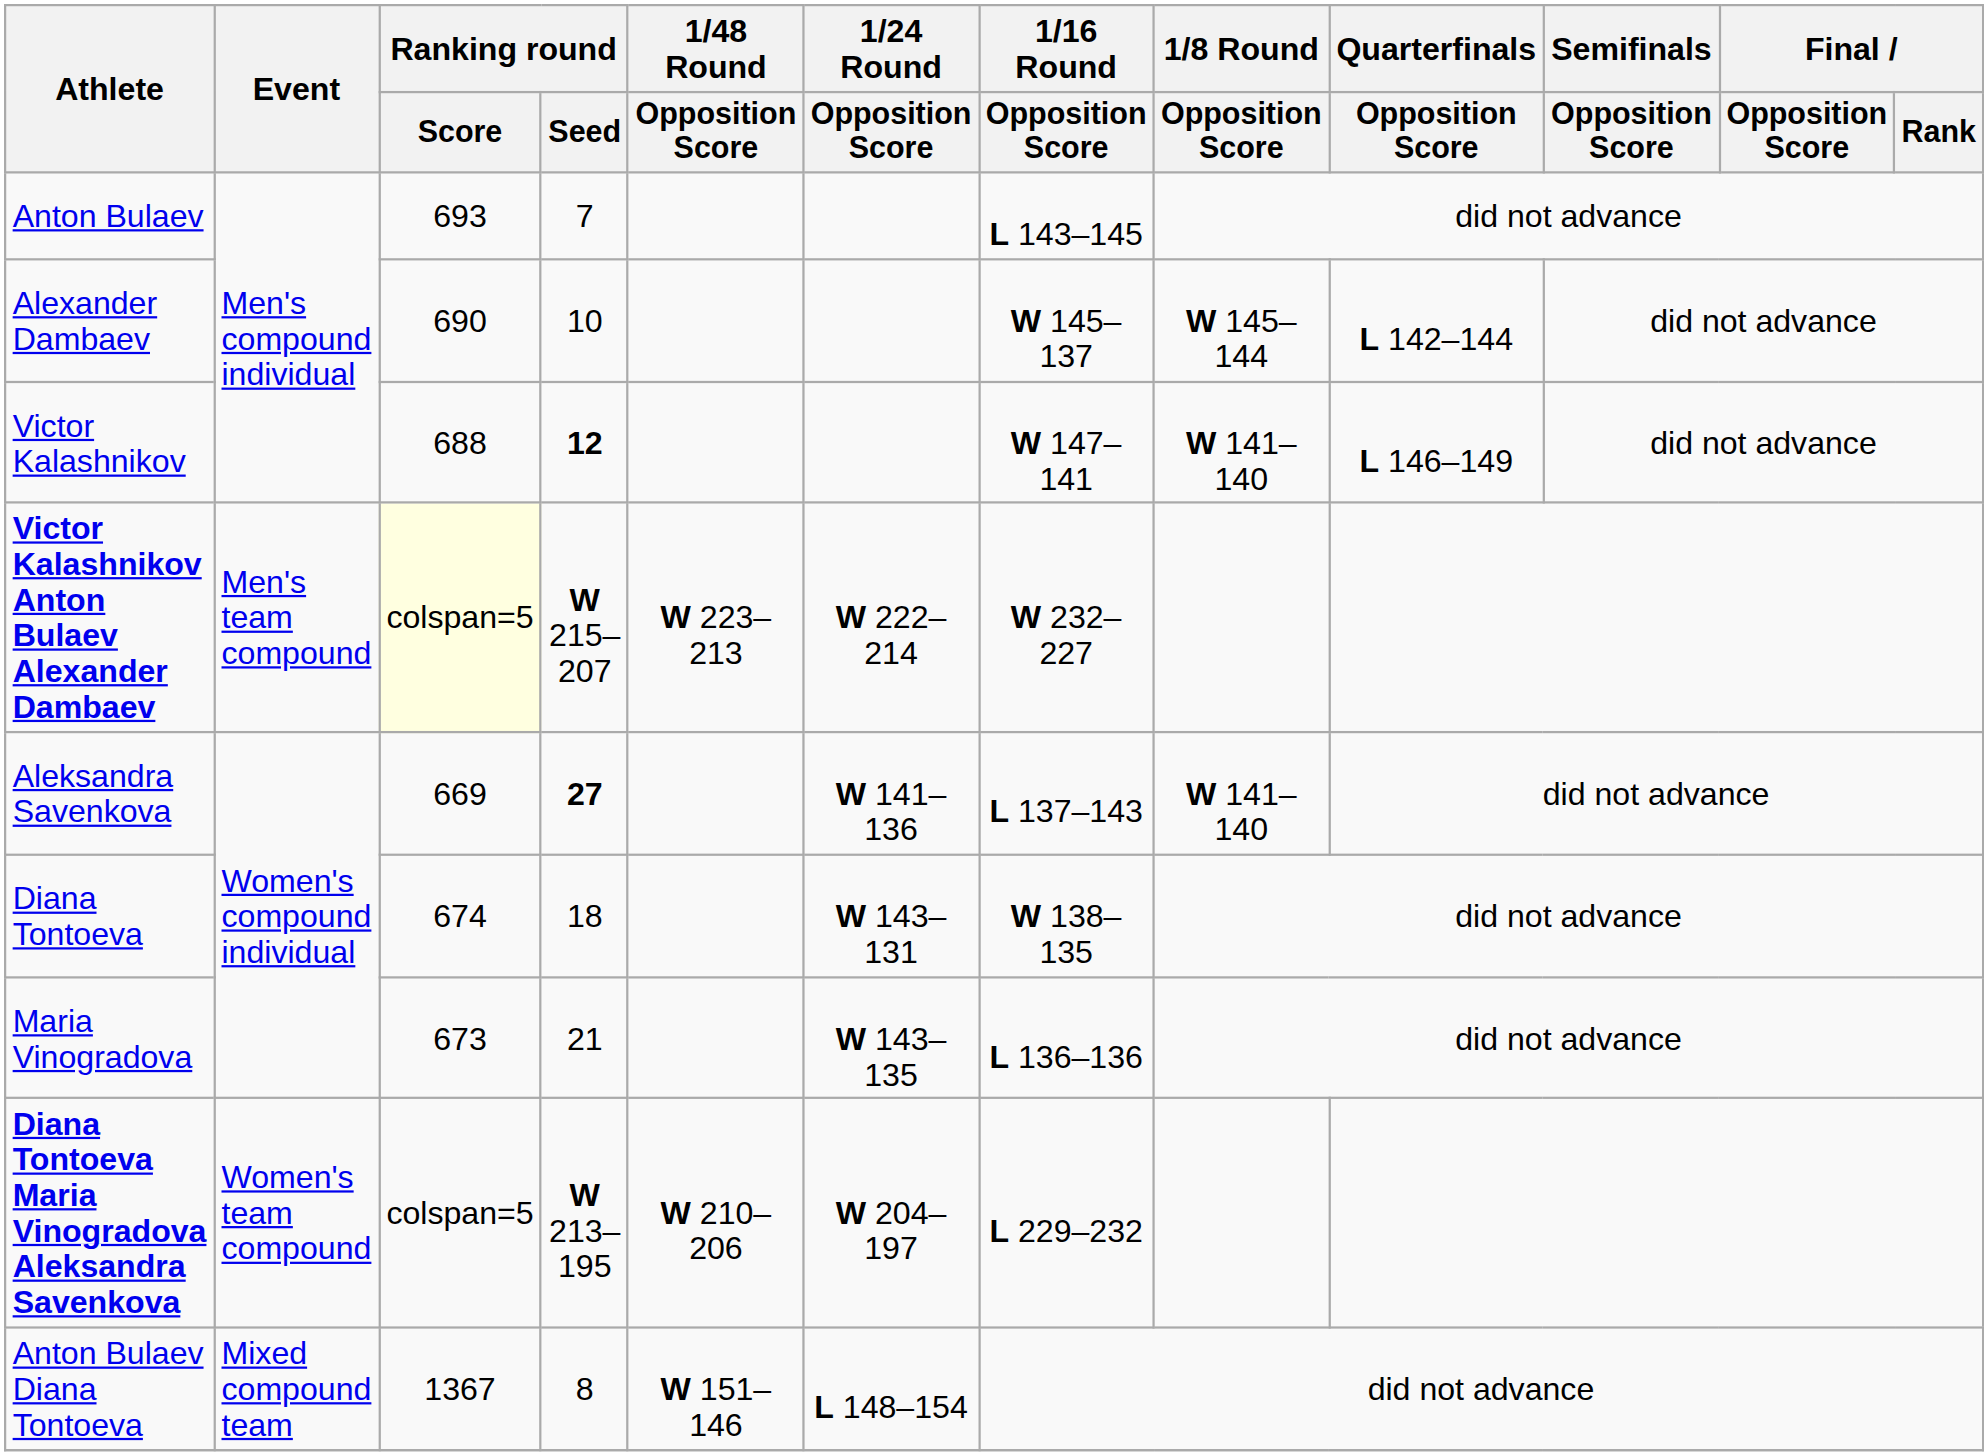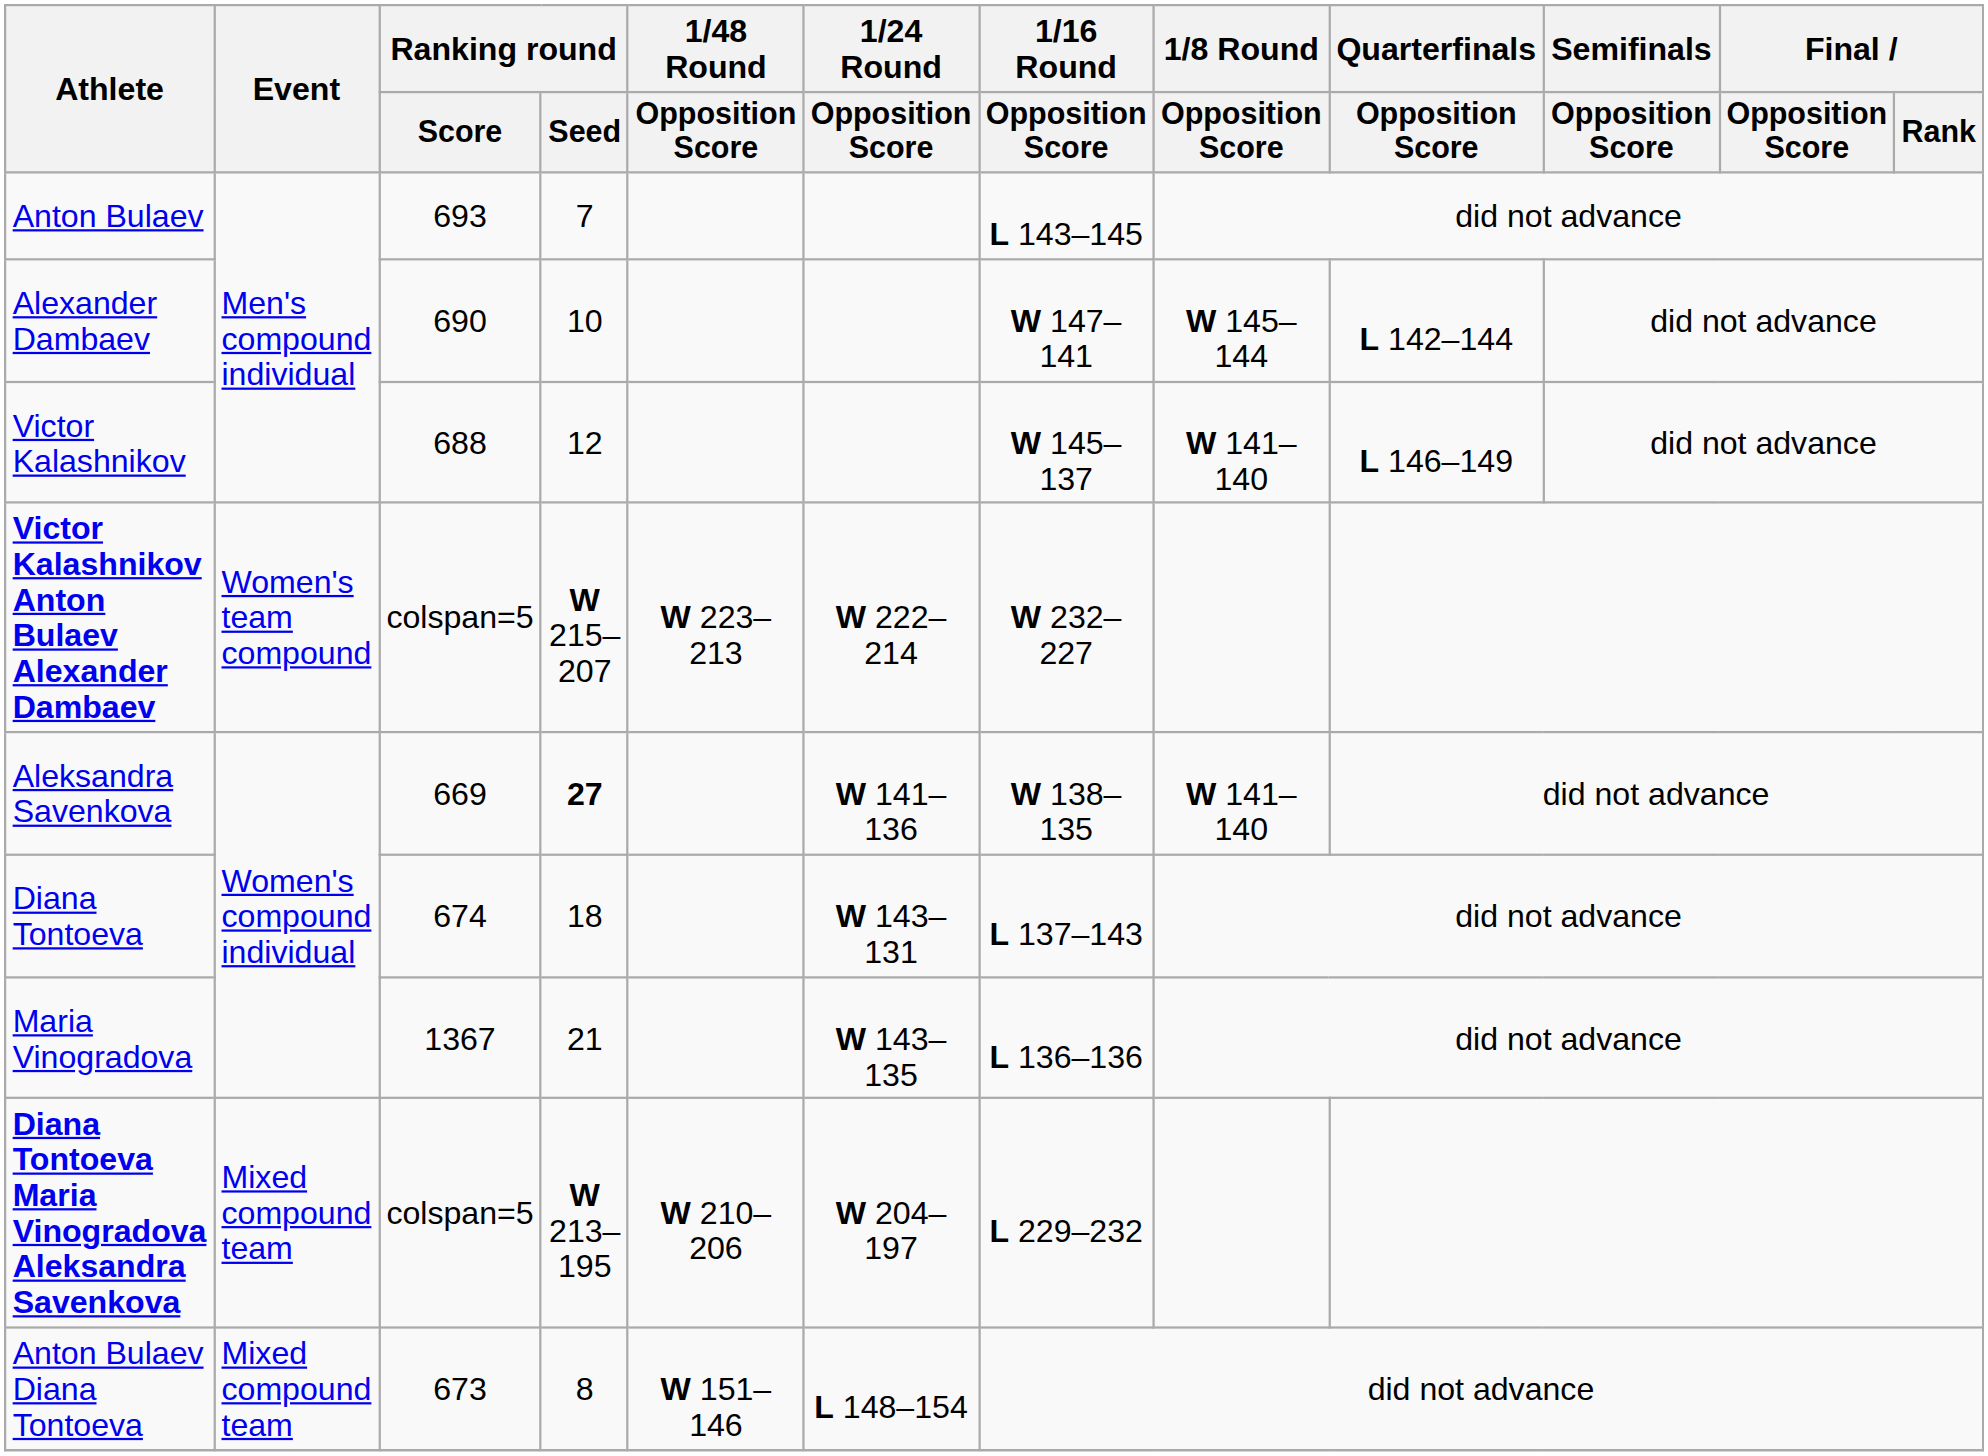(1066, 339) W 145–137 -> (1066, 339) W 147–141
(585, 443) bold -> (585, 443) normal
(1066, 461) W 147–141 -> (1066, 461) W 145–137
(296, 618) Men's team compound -> (296, 618) Women's team compound
(460, 618) lightyellow background -> (460, 618) no background
(1066, 812) L 137–143 -> (1066, 812) W 138–135
(1066, 934) W 138–135 -> (1066, 934) L 137–143
(460, 1038) 673 -> (460, 1038) 1367
(296, 1214) Women's team compound -> (296, 1214) Mixed compound team
(460, 1389) 1367 -> (460, 1389) 673
